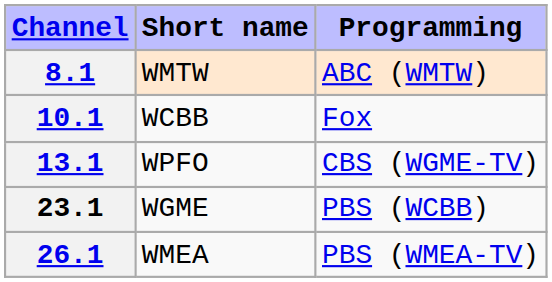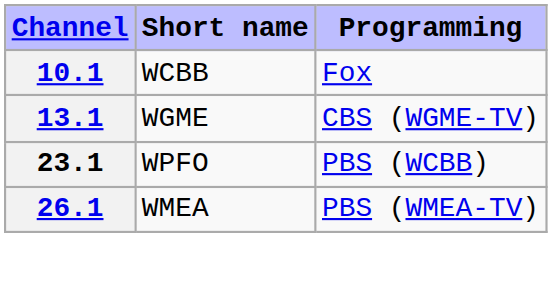- row: (70, 73)
(175, 164) WPFO -> (175, 118) WGME
(175, 209) WGME -> (175, 164) WPFO
